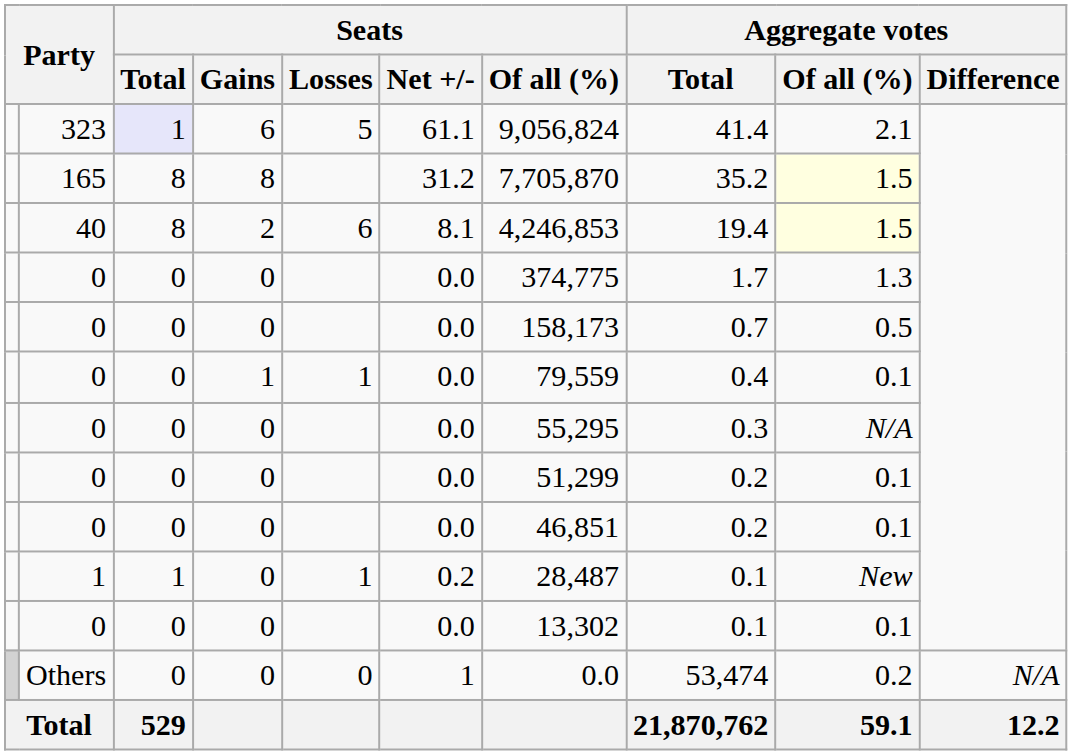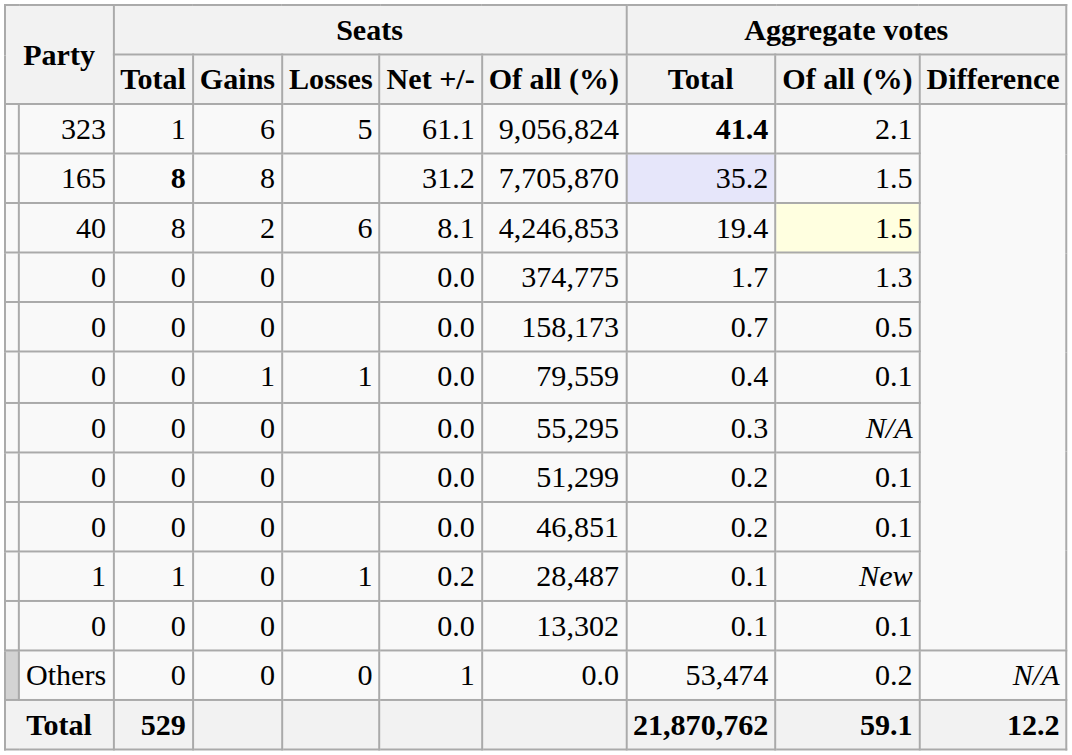(178, 128) lavender background -> (178, 128) no background
(742, 128) normal -> (742, 128) bold
(178, 178) normal -> (178, 178) bold
(742, 178) no background -> (742, 178) lavender background
(894, 178) lightyellow background -> (894, 178) no background
